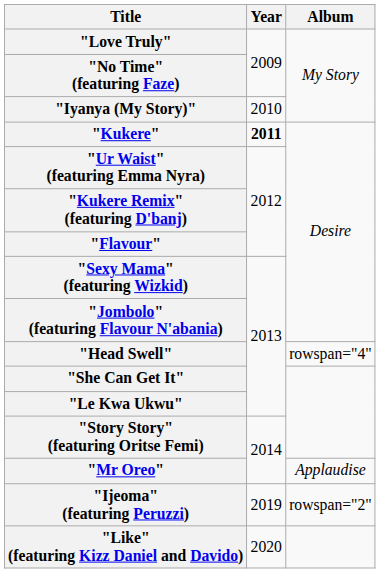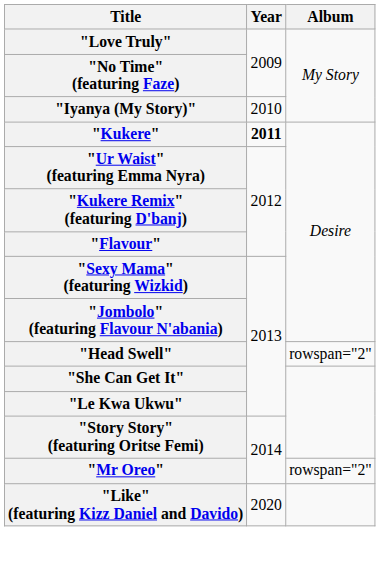(330, 353) rowspan="4" -> (330, 353) rowspan="2"
(330, 470) Applaudise -> (330, 470) rowspan="2"
- row: (126, 504)
